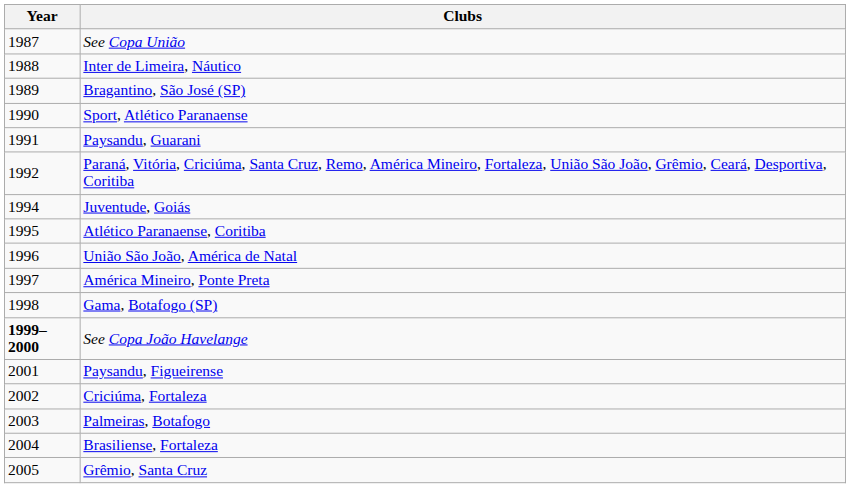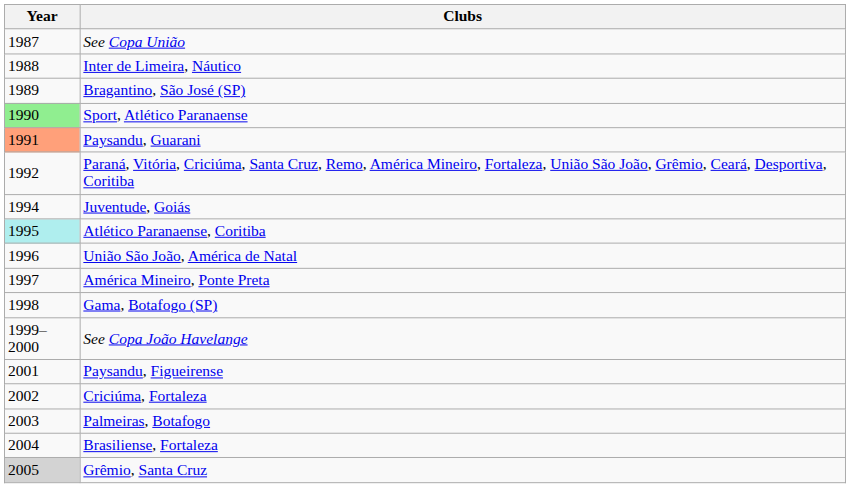(24, 115) no background -> (24, 115) lightgreen background
(24, 139) no background -> (24, 139) lightsalmon background
(24, 231) no background -> (24, 231) paleturquoise background
(27, 338) bold -> (27, 338) normal
(24, 470) no background -> (24, 470) lightgrey background
